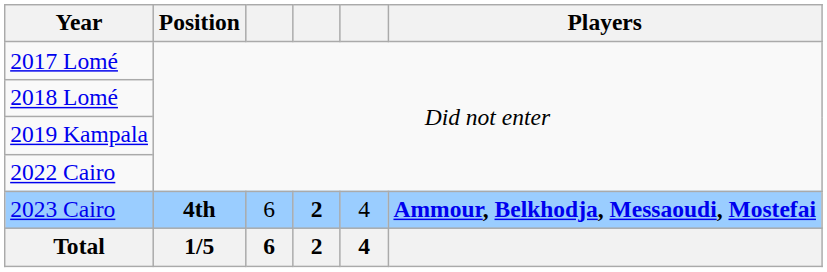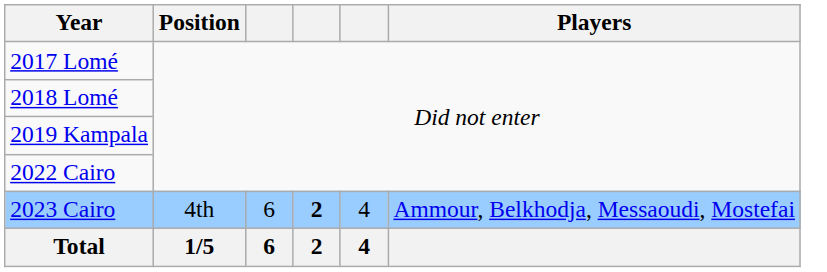(199, 209) bold -> (199, 209) normal
(605, 209) bold -> (594, 209) normal
